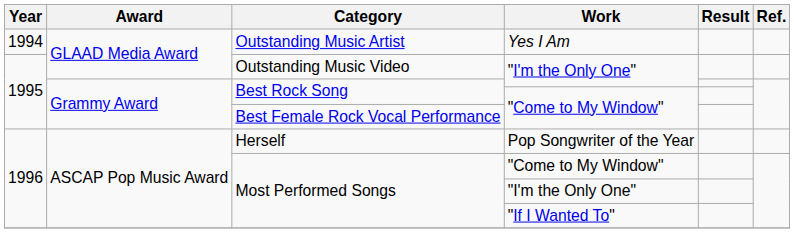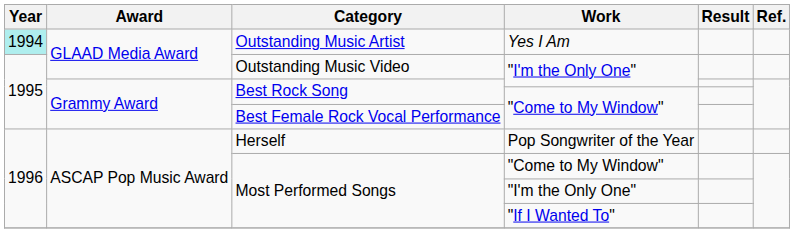(26, 41) no background -> (26, 41) paleturquoise background
